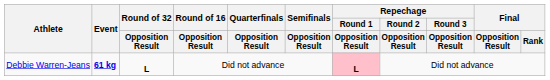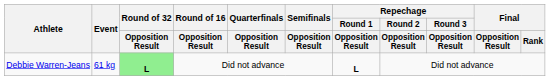(105, 65) bold -> (105, 65) normal
(147, 70) no background -> (147, 70) lightgreen background
(356, 70) pink background -> (356, 70) no background
